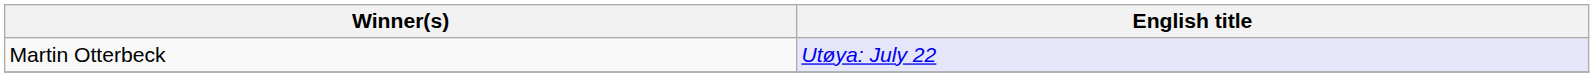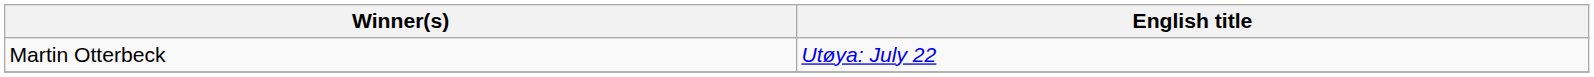(869, 54) lavender background -> (869, 54) no background
